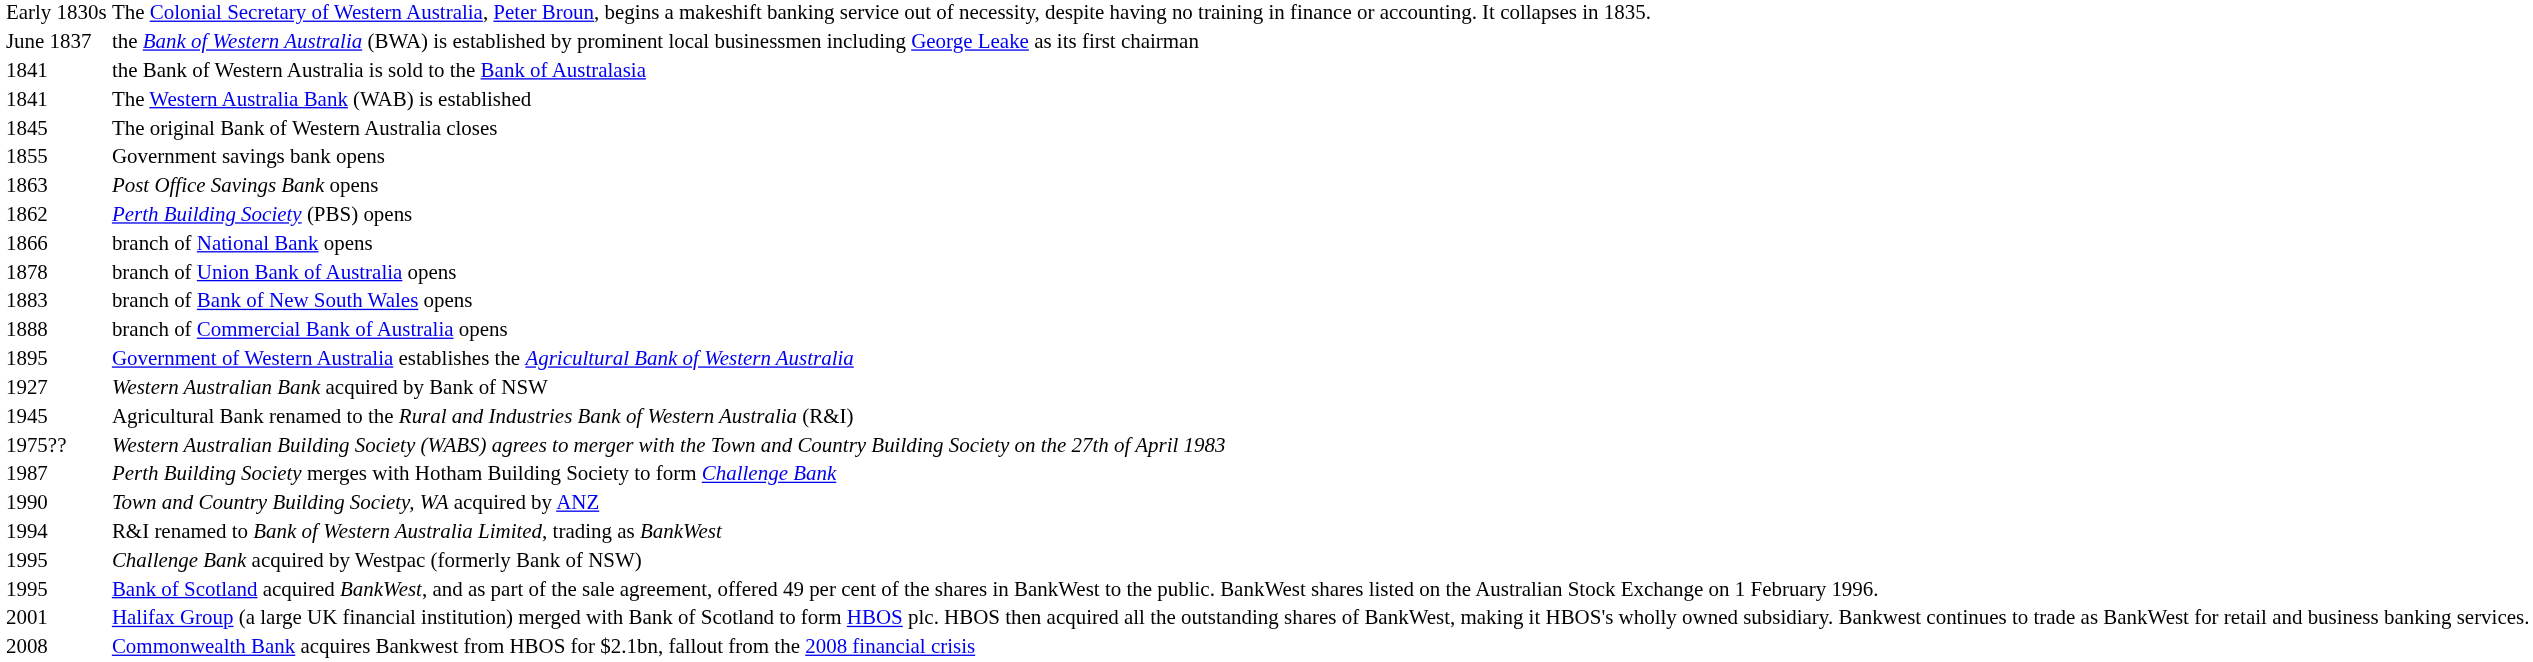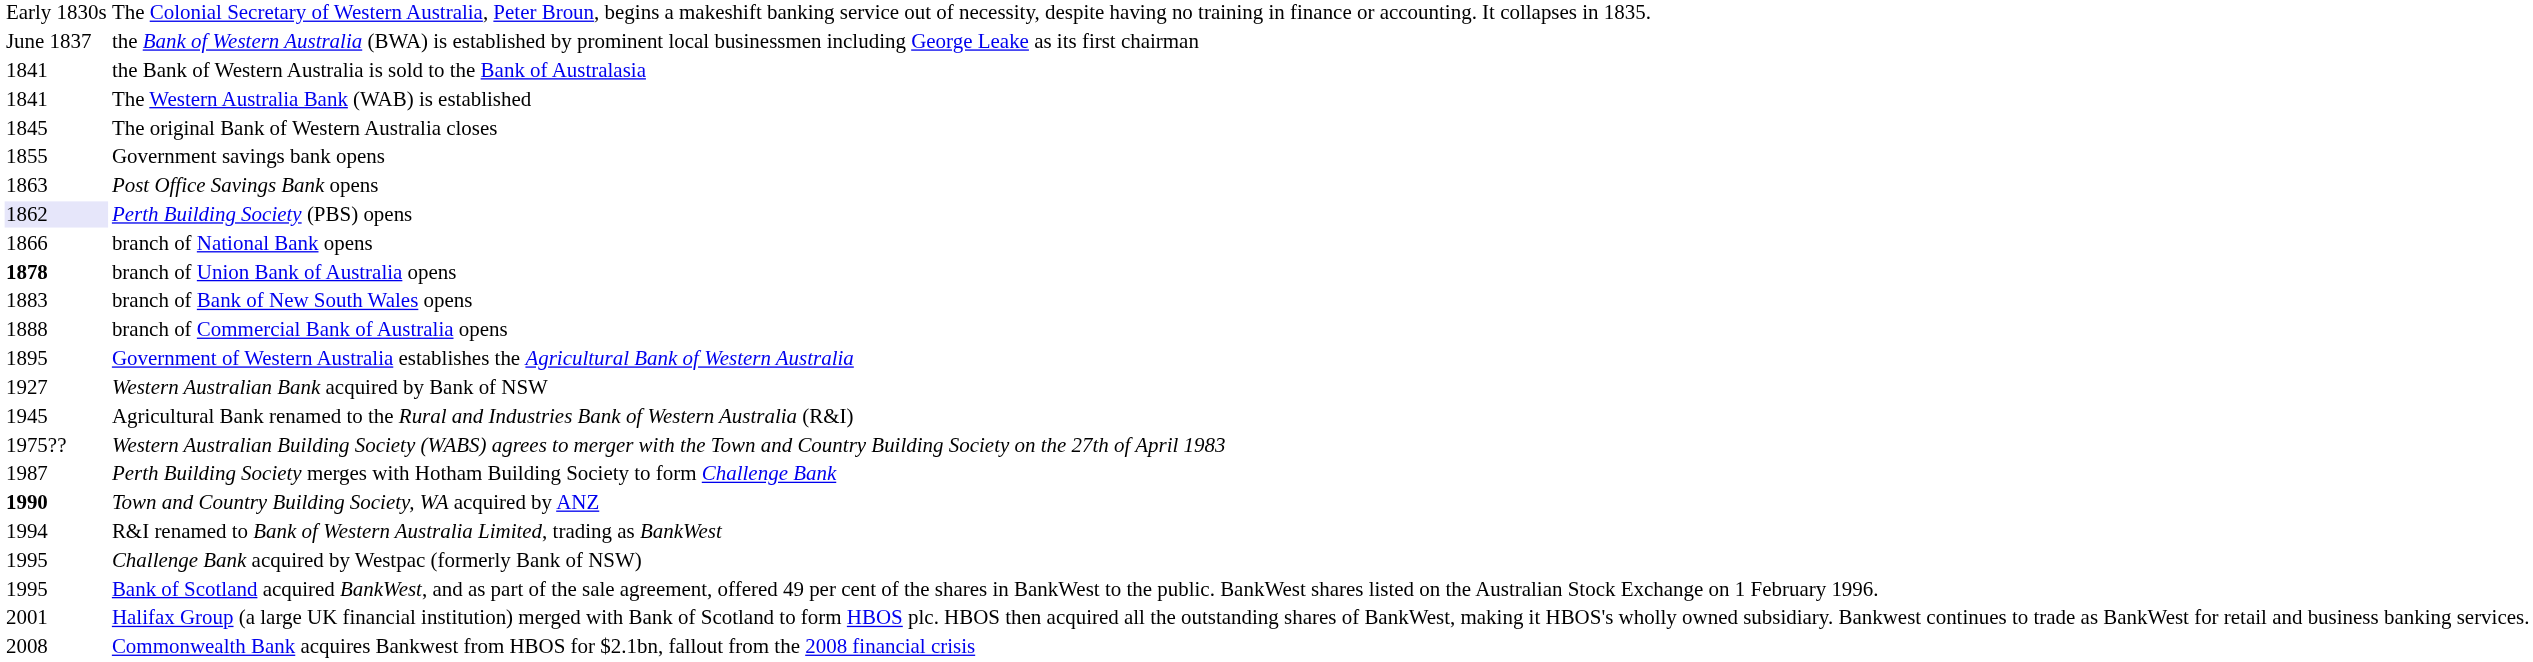(27, 214) no background -> (27, 214) lavender background
(27, 271) normal -> (27, 271) bold
(27, 502) normal -> (27, 502) bold
